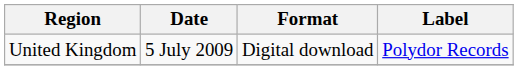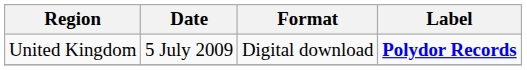(445, 49) normal -> (449, 49) bold
